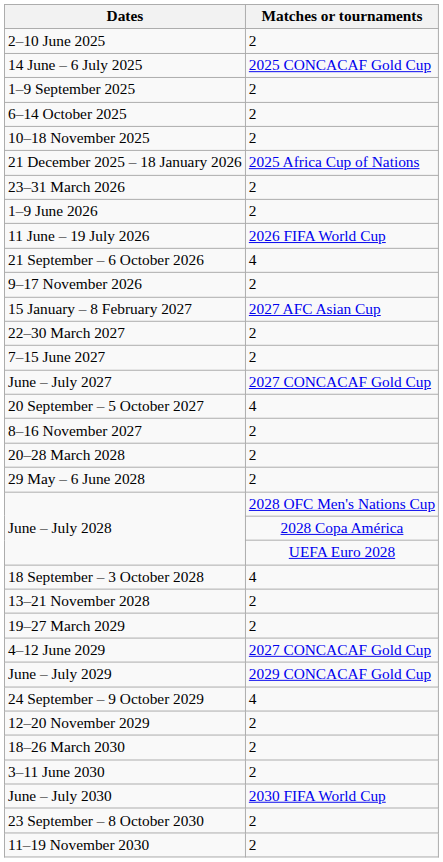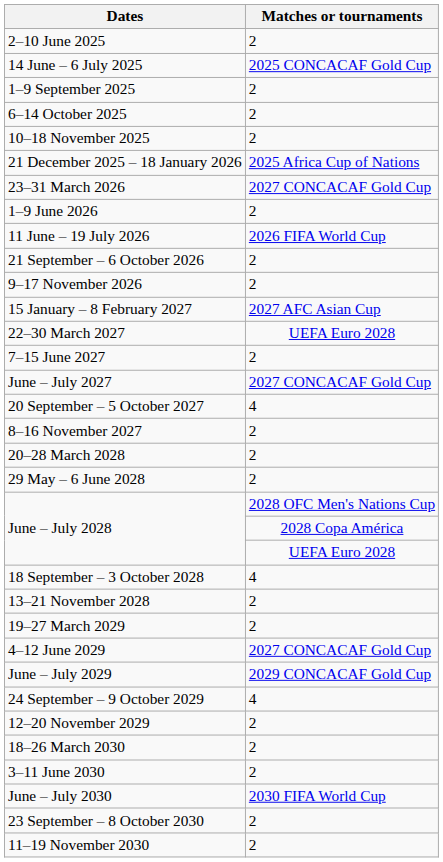(253, 187) 2 -> (340, 187) 2027 CONCACAF Gold Cup
(253, 260) 4 -> (253, 260) 2
(253, 333) 2 -> (342, 333) UEFA Euro 2028
